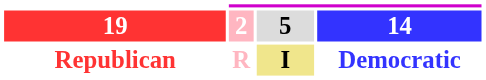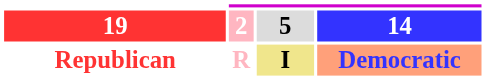(400, 59) no background -> (400, 59) lightsalmon background
